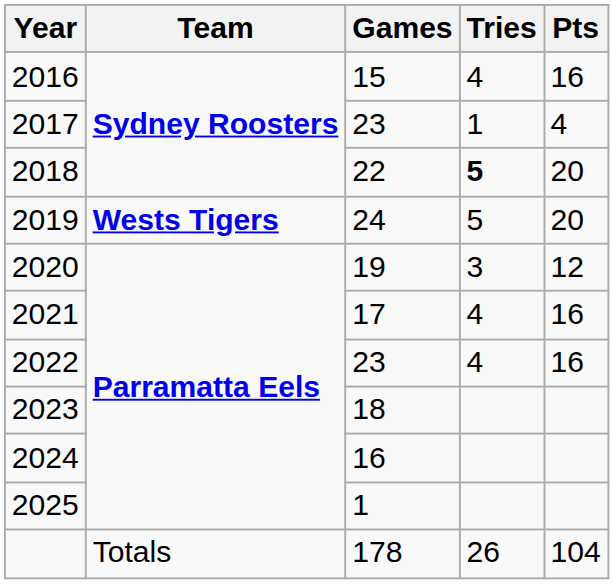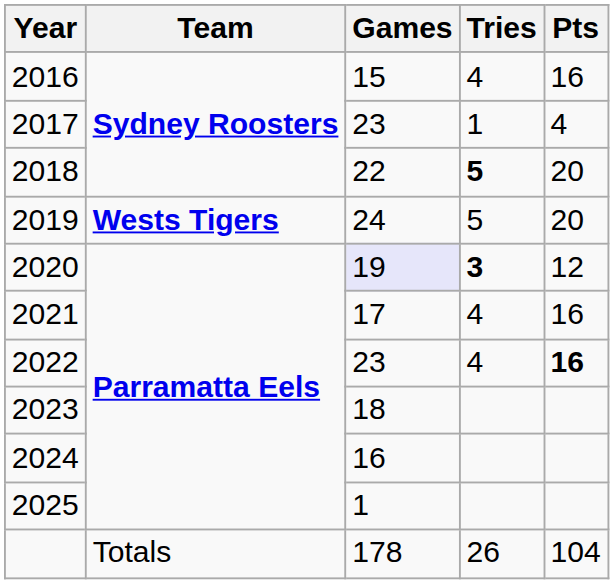(369, 266) no background -> (369, 266) lavender background
(475, 266) normal -> (475, 266) bold
(567, 362) normal -> (567, 362) bold
